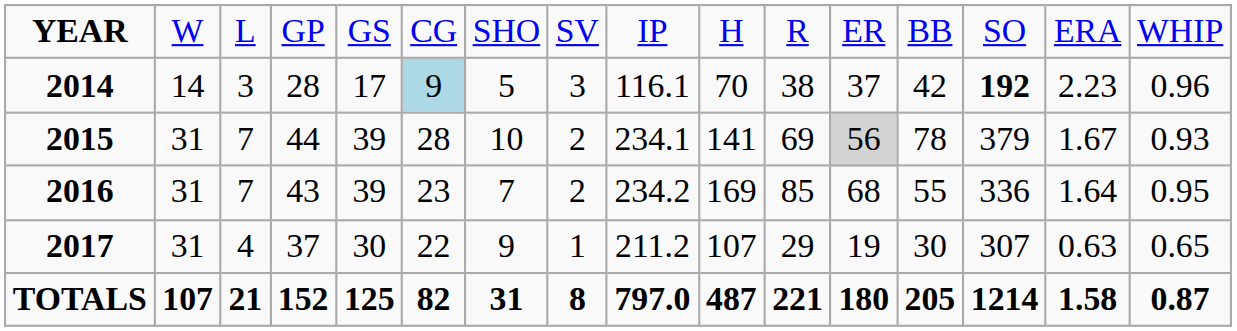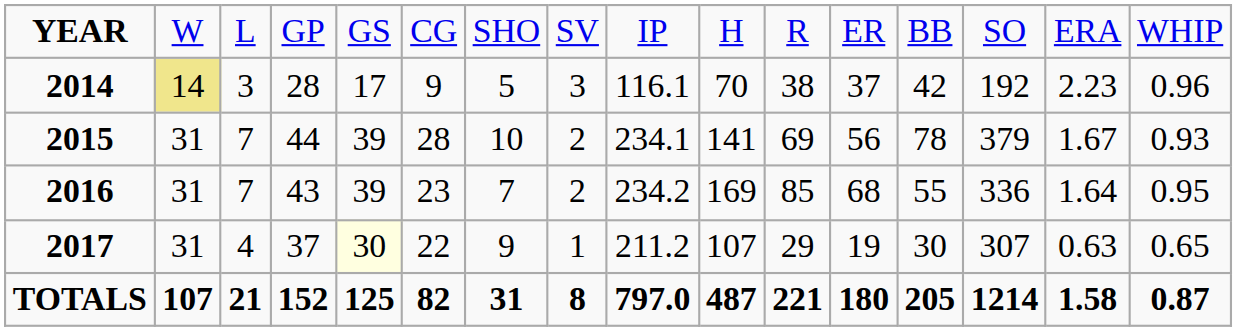(188, 84) no background -> (188, 84) khaki background
(434, 84) lightblue background -> (434, 84) no background
(1005, 84) bold -> (1005, 84) normal
(864, 138) lightgrey background -> (864, 138) no background
(369, 245) no background -> (369, 245) lightyellow background
